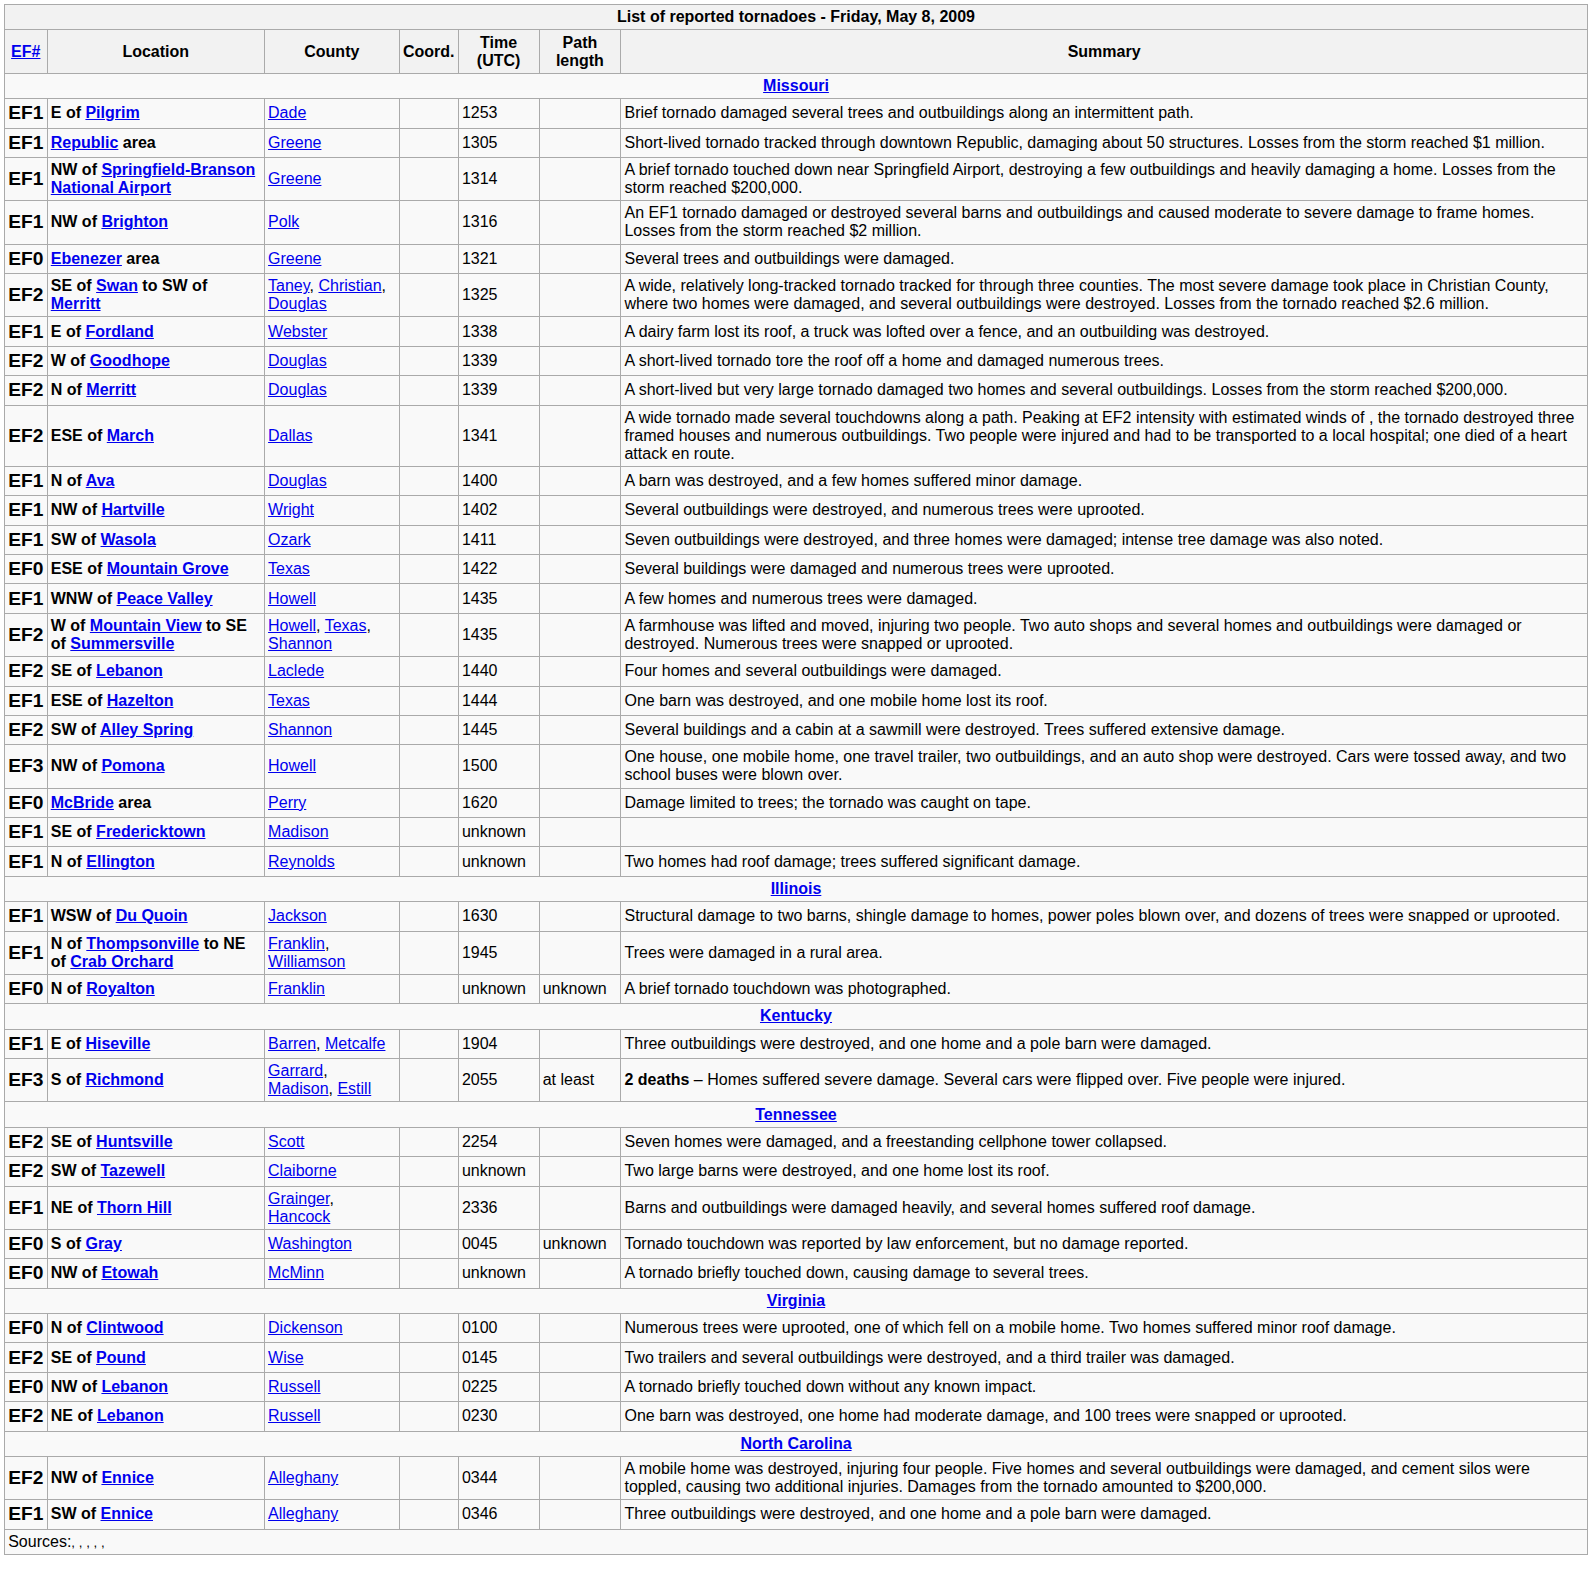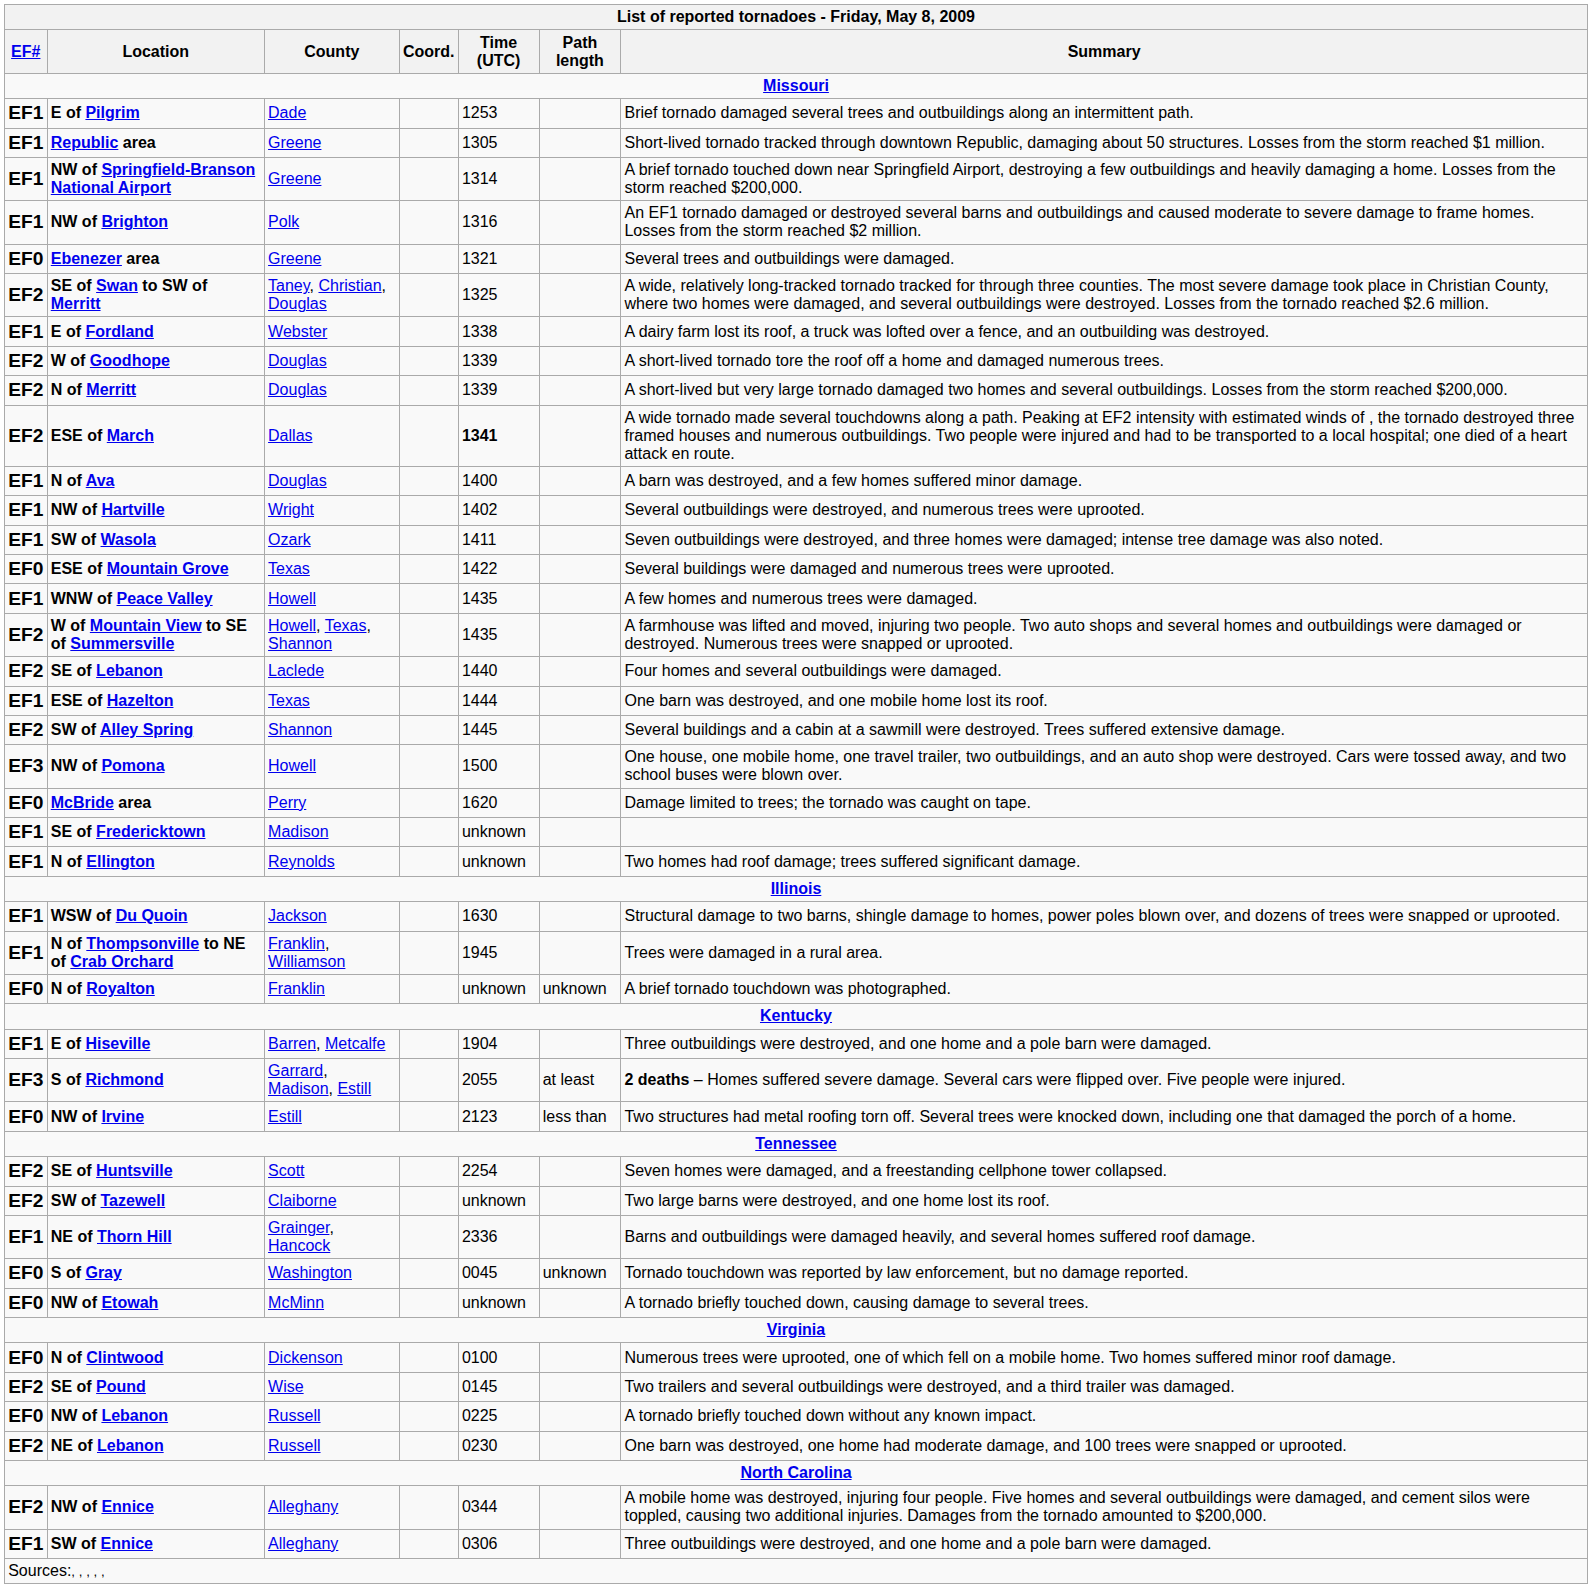(480, 435) normal -> (480, 435) bold
+ row: (97, 1116)
(480, 1514) 0346 -> (480, 1543) 0306
